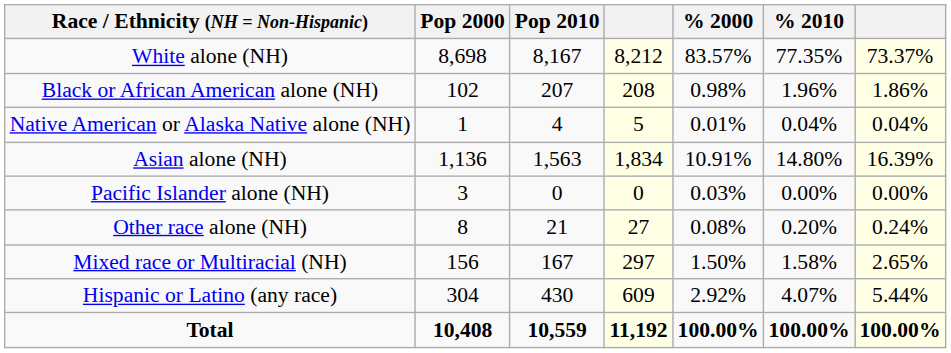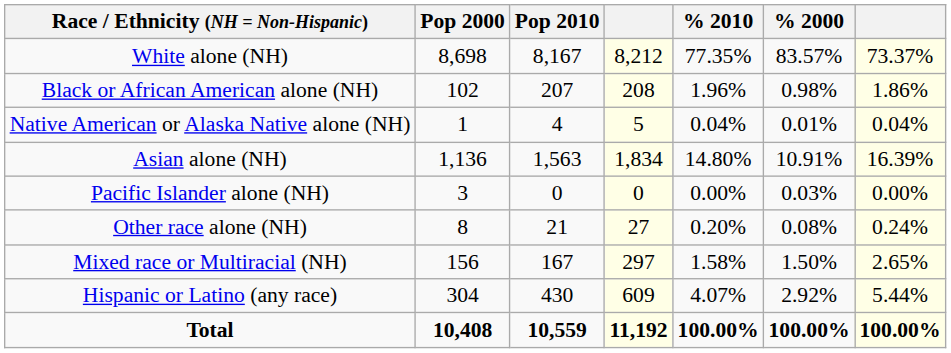columns swapped: (718, 21) <-> (809, 21)
